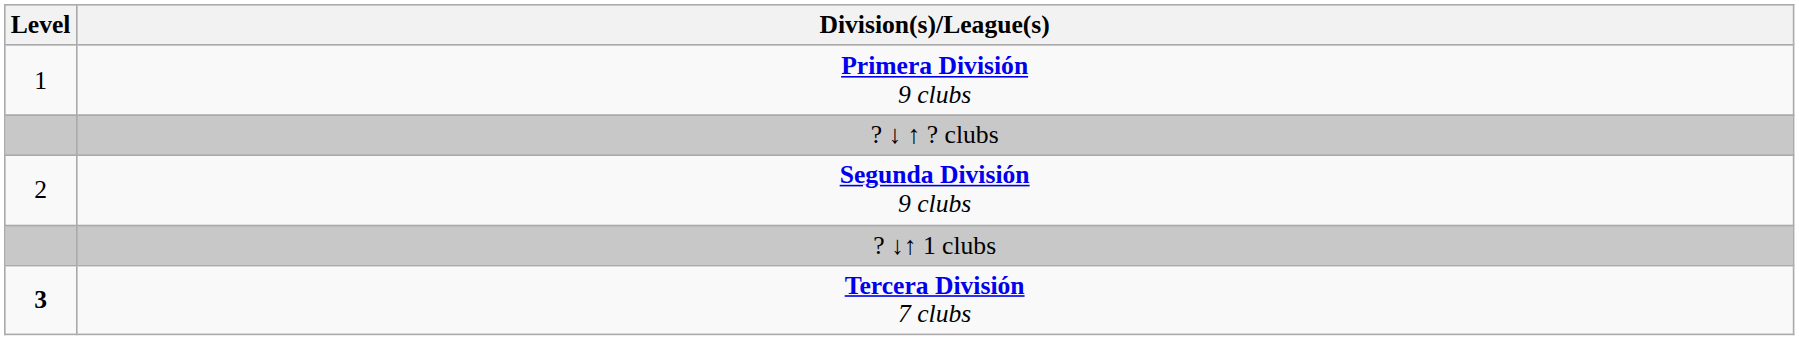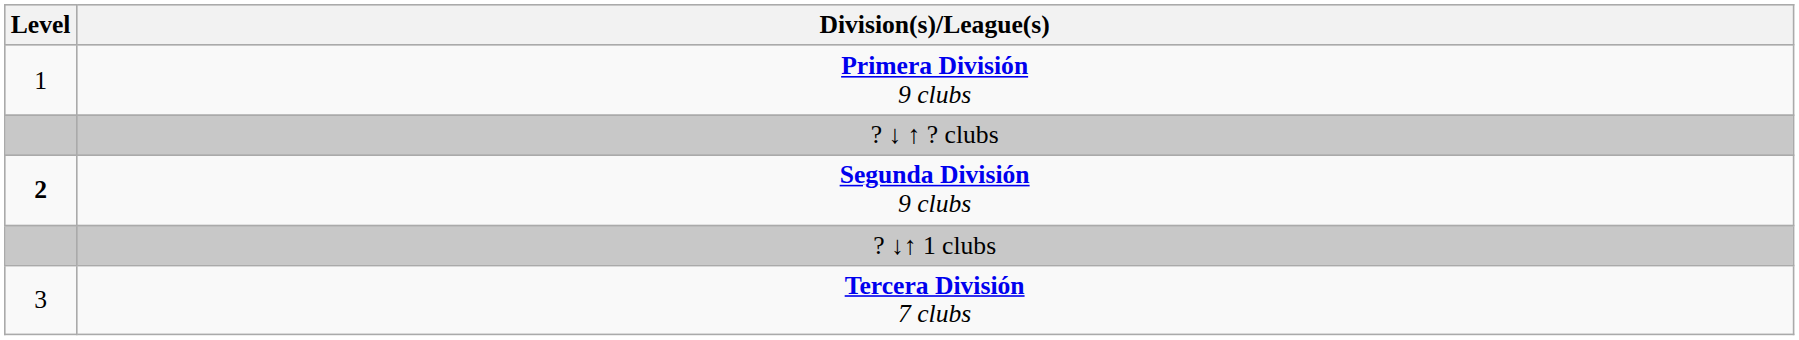(41, 189) normal -> (41, 189) bold
(41, 299) bold -> (41, 299) normal
